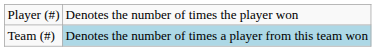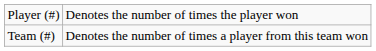(217, 35) lightblue background -> (217, 35) no background
